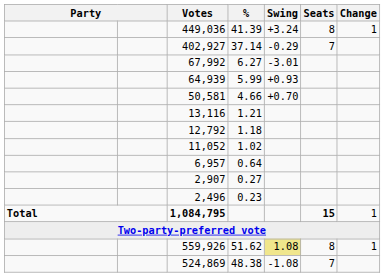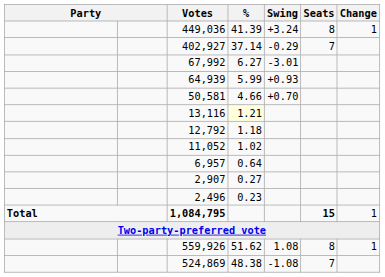(250, 113) no background -> (250, 113) lightyellow background
(286, 247) khaki background -> (286, 247) no background
